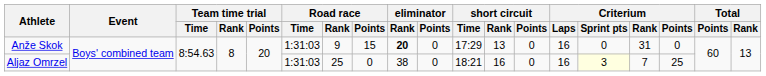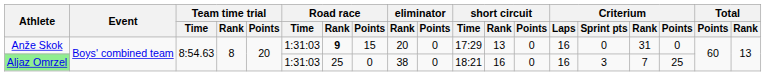(337, 46) normal -> (337, 46) bold
(402, 46) bold -> (402, 46) normal
(37, 63) no background -> (37, 63) lightgreen background
(604, 63) lightyellow background -> (604, 63) no background
